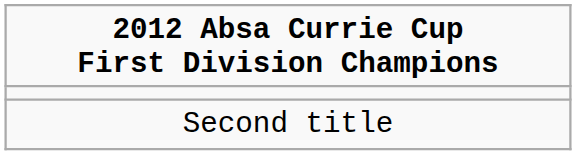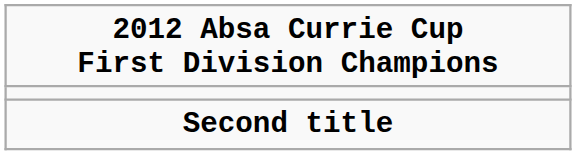(288, 124) normal -> (288, 124) bold
